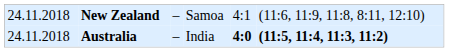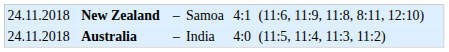(242, 36) bold -> (242, 36) normal
(323, 36) bold -> (322, 36) normal
